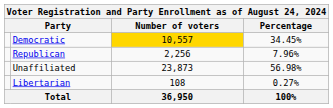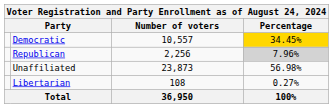(177, 40) gold background -> (177, 40) no background
(286, 40) no background -> (286, 40) gold background
(286, 54) no background -> (286, 54) lightgrey background
